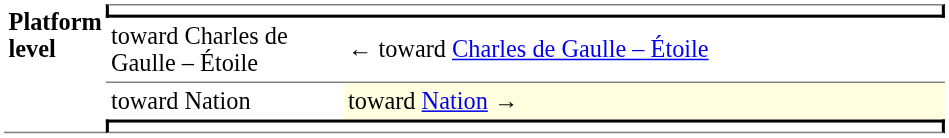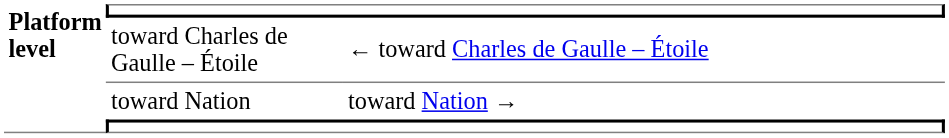(433, 101) lightyellow background -> (433, 101) no background
